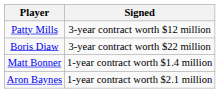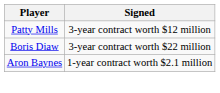- row: (34, 63)
